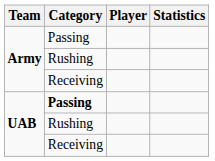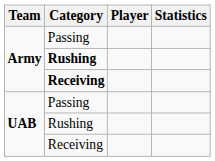(70, 59) normal -> (72, 59) bold
(75, 80) normal -> (76, 80) bold
(70, 102) bold -> (69, 102) normal
